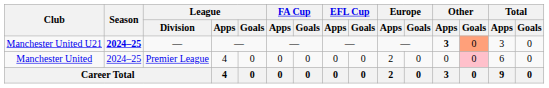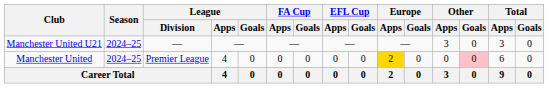(124, 43) bold -> (124, 43) normal
(446, 43) bold -> (446, 43) normal
(474, 43) lightsalmon background -> (474, 43) no background
(391, 59) no background -> (391, 59) gold background
